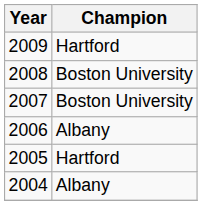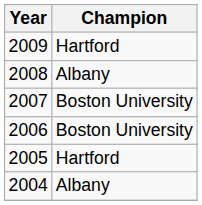(124, 74) Boston University -> (83, 74) Albany
(83, 130) Albany -> (124, 130) Boston University
